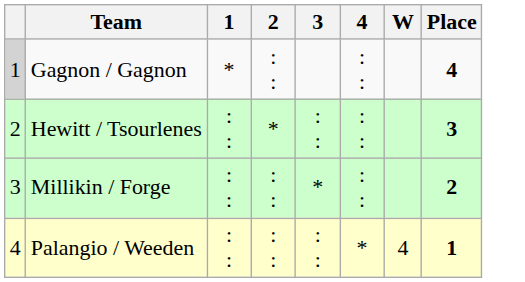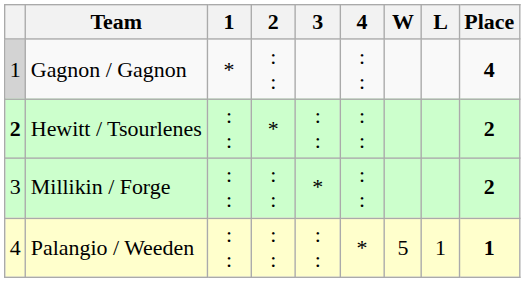+ column: (440, 21)
(15, 128) normal -> (15, 128) bold
(452, 128) 3 -> (489, 128) 2
(403, 247) 4 -> (403, 247) 5
